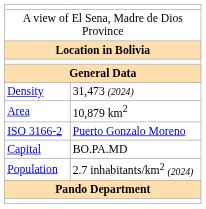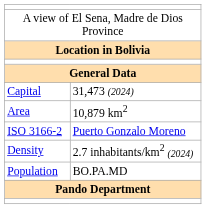(25, 91) Density -> (24, 91) Capital
(24, 149) Capital -> (25, 151) Density
(100, 149) BO.PA.MD -> (133, 151) 2.7 inhabitants/km2 (2024)
(133, 169) 2.7 inhabitants/km2 (2024) -> (100, 171) BO.PA.MD
